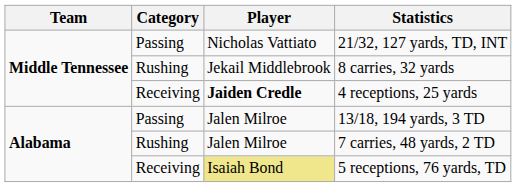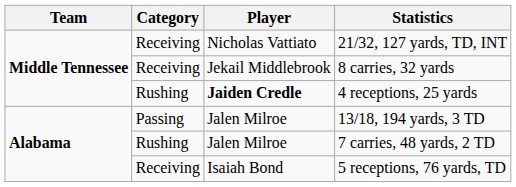(160, 43) Passing -> (168, 43) Receiving
(162, 68) Rushing -> (168, 68) Receiving
(168, 93) Receiving -> (162, 93) Rushing
(245, 168) khaki background -> (245, 168) no background
